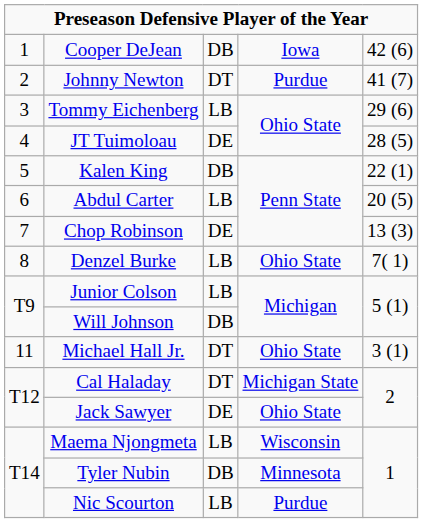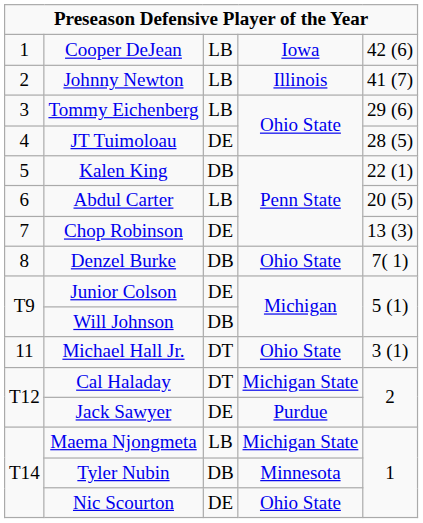(221, 49) DB -> (221, 49) LB
(221, 80) DT -> (221, 80) LB
(300, 80) Purdue -> (300, 80) Illinois
(221, 261) LB -> (221, 261) DB
(221, 291) LB -> (221, 291) DE
(300, 412) Ohio State -> (300, 412) Purdue
(300, 442) Wisconsin -> (300, 442) Michigan State
(221, 502) LB -> (221, 502) DE
(300, 502) Purdue -> (300, 502) Ohio State
